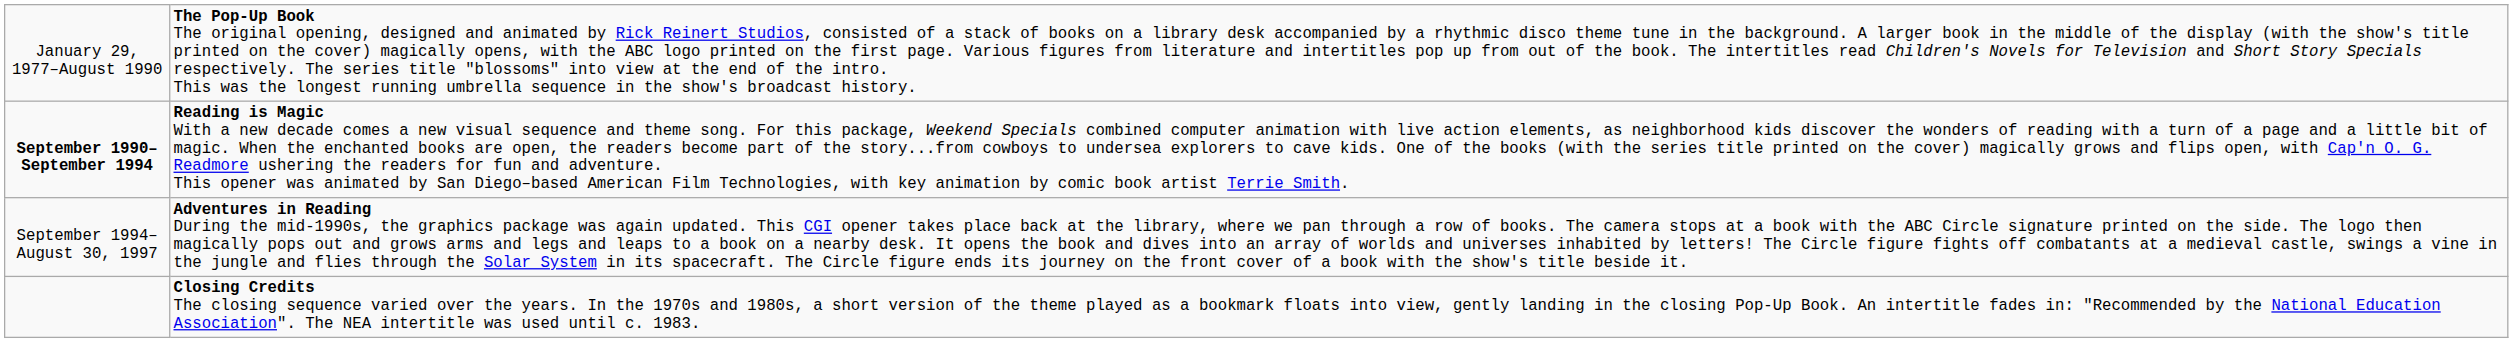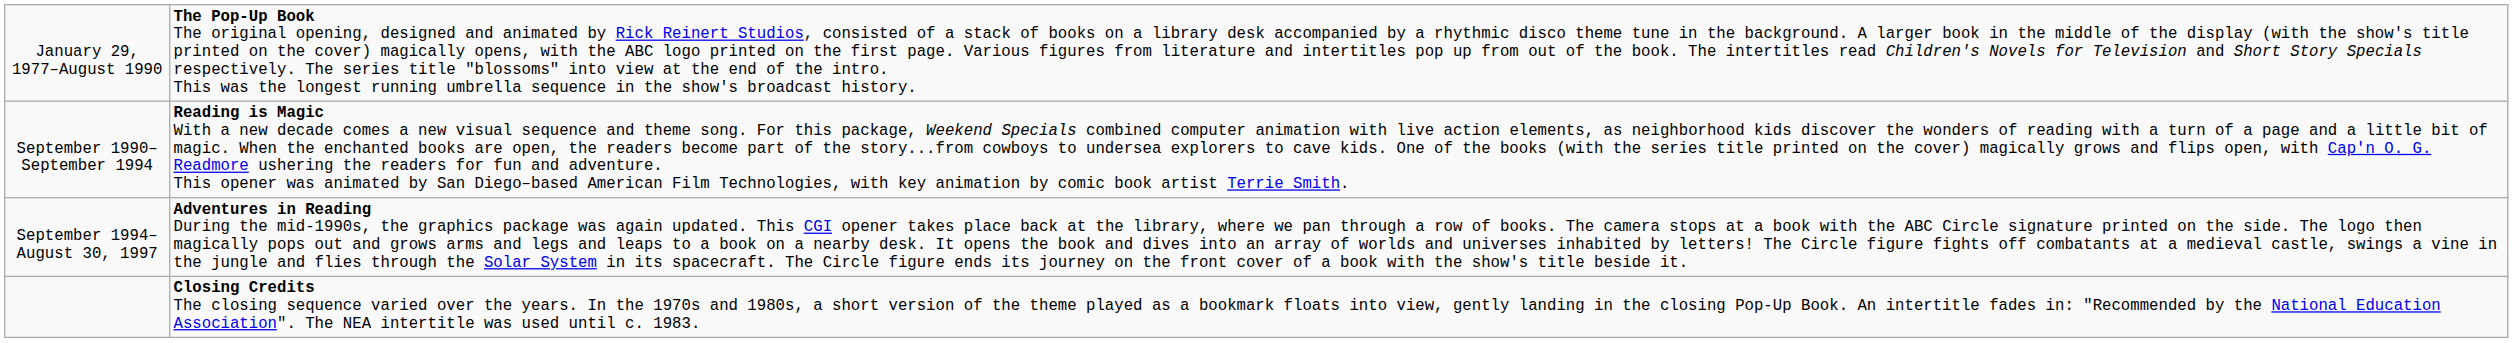(87, 159) bold -> (87, 159) normal
